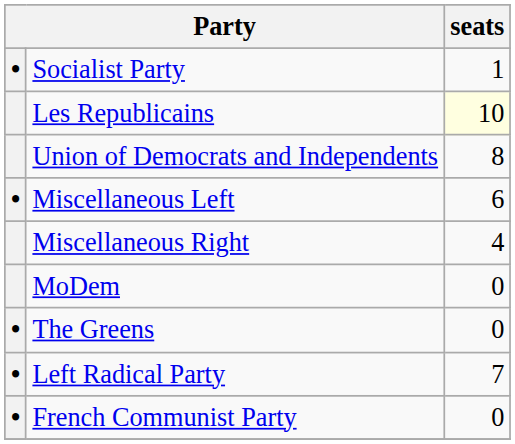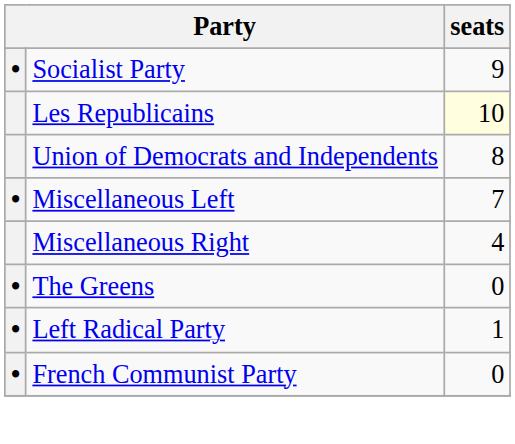(498, 69) 1 -> (498, 69) 9
(498, 199) 6 -> (498, 199) 7
- row: (76, 286)
(498, 373) 7 -> (498, 329) 1
